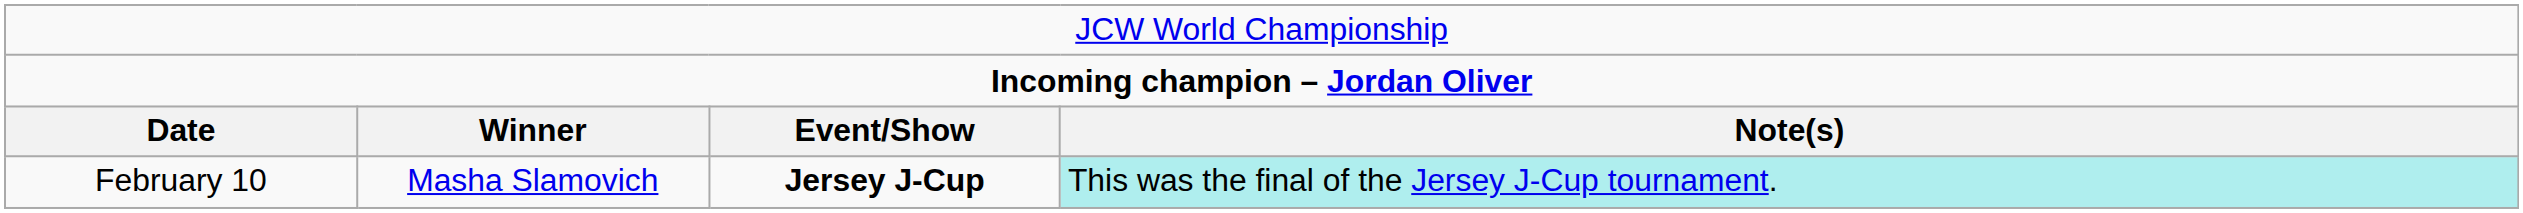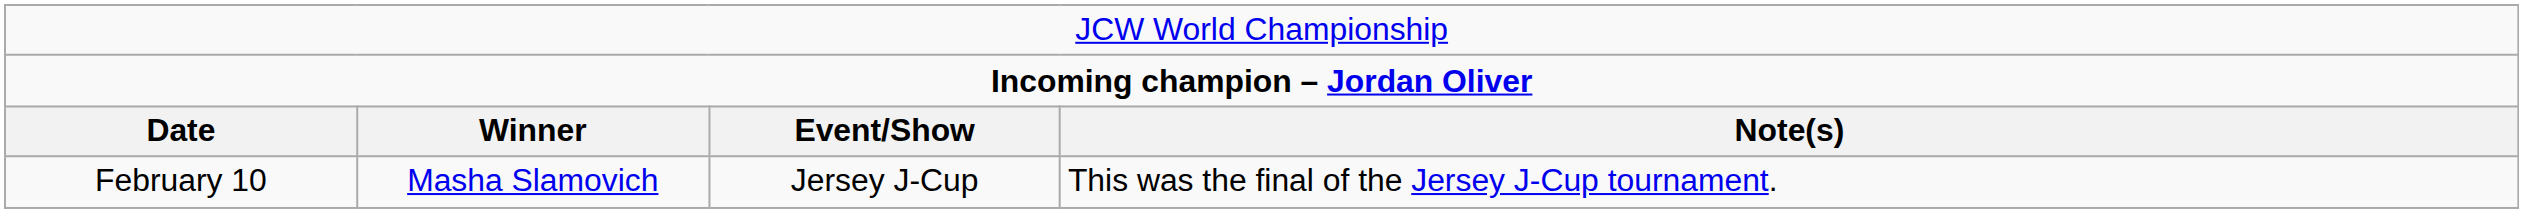(885, 181) bold -> (885, 181) normal
(1423, 181) paleturquoise background -> (1423, 181) no background
